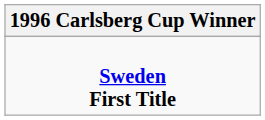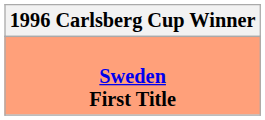(133, 87) no background -> (133, 87) lightsalmon background
